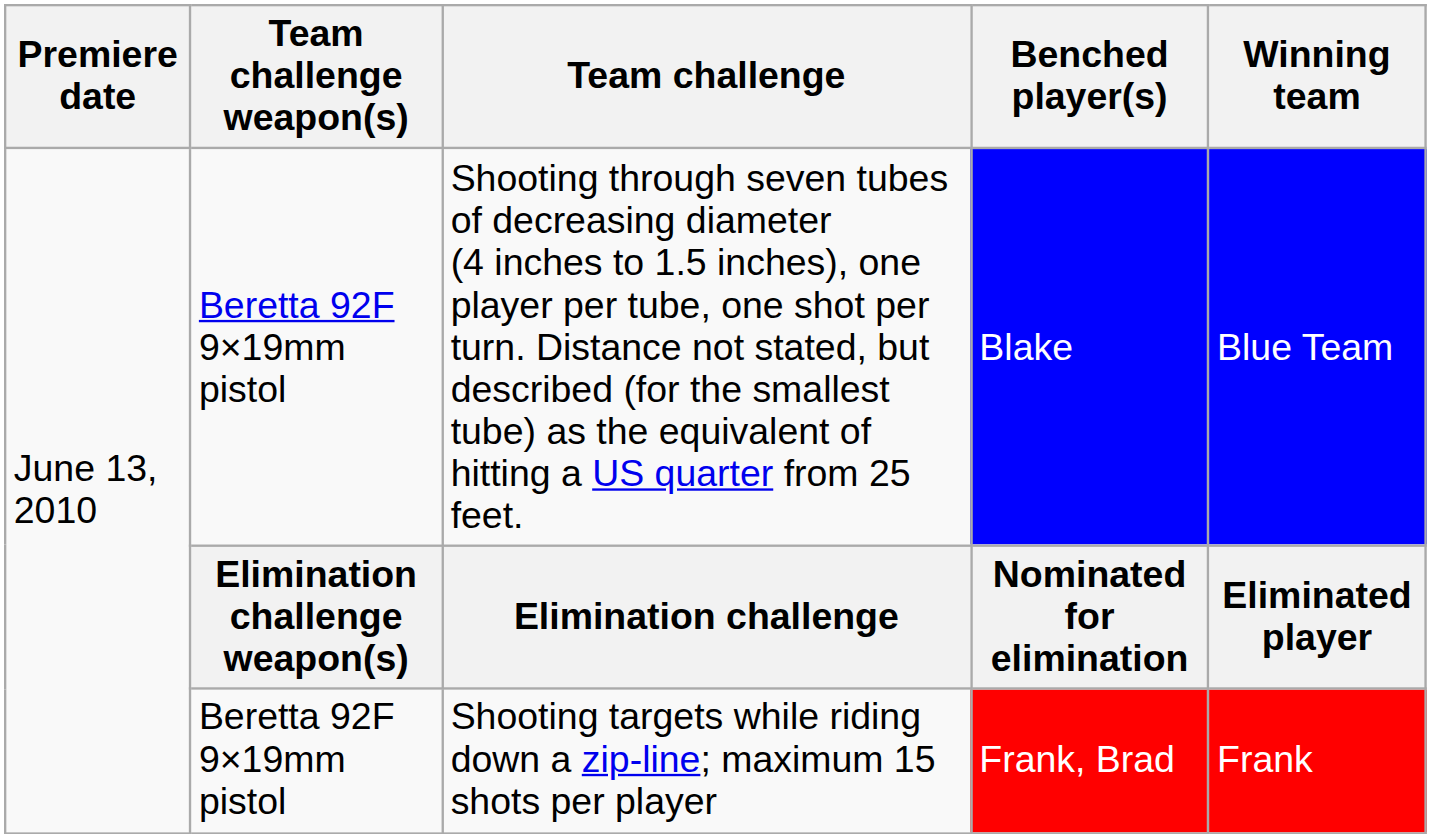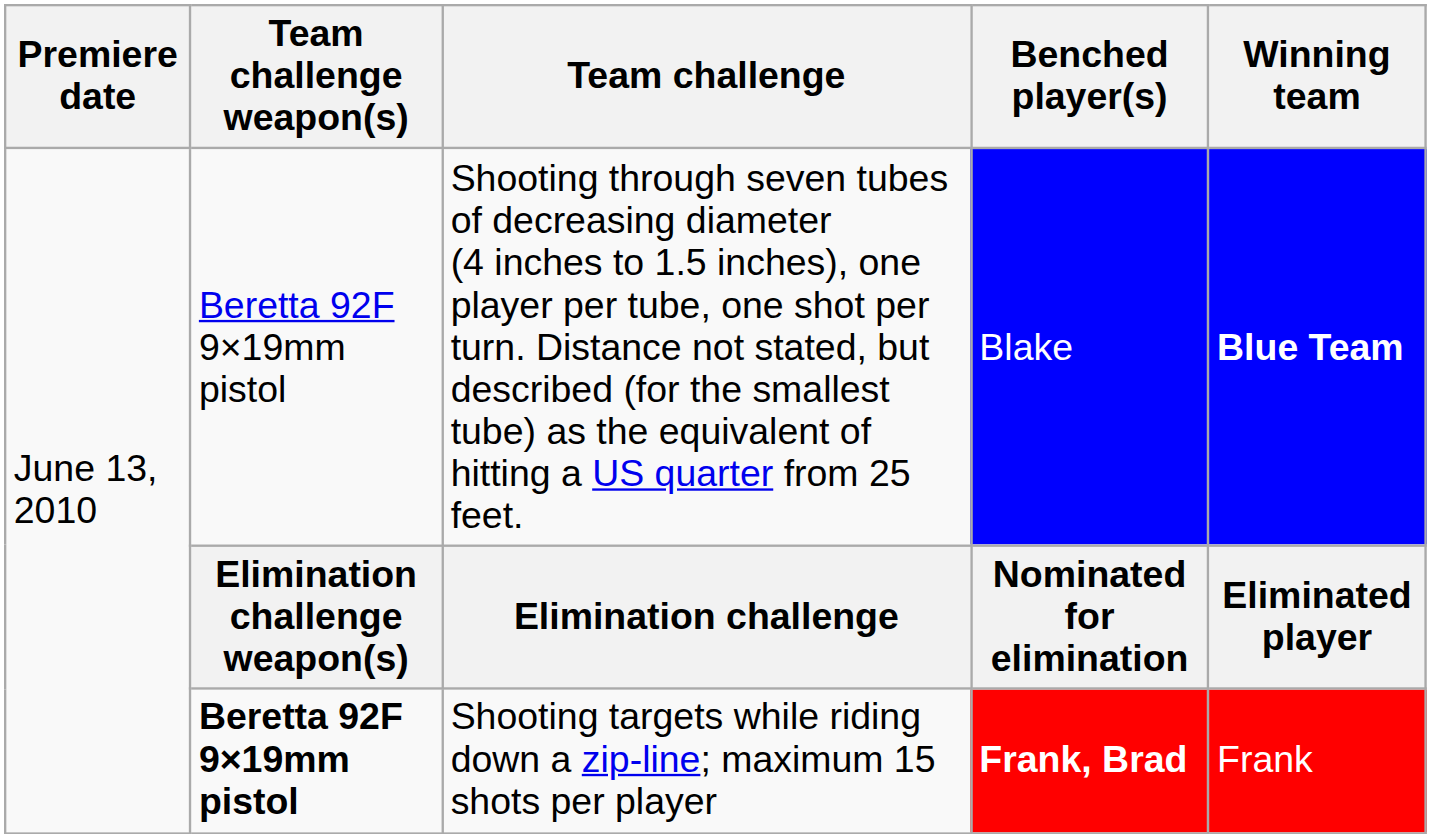(1305, 346) normal -> (1310, 346) bold
(297, 759) normal -> (301, 759) bold
(1077, 759) normal -> (1083, 759) bold
